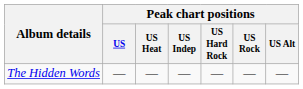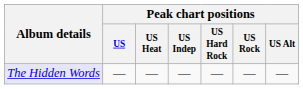(54, 73) no background -> (54, 73) lavender background
